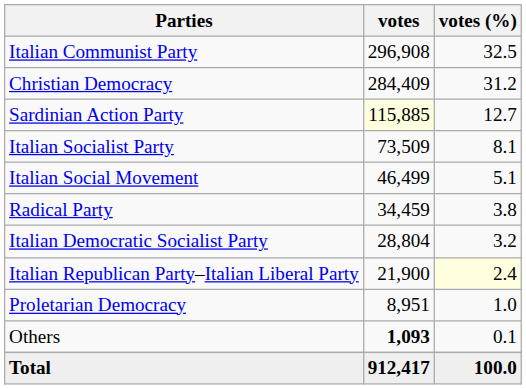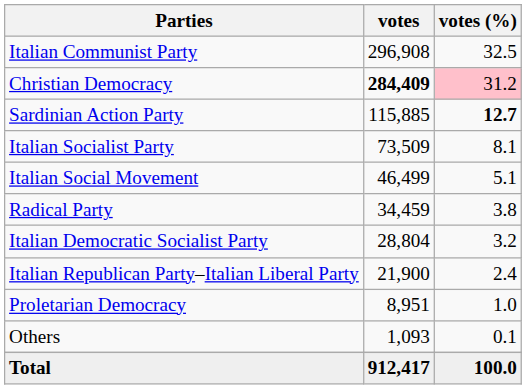(399, 83) normal -> (399, 83) bold
(500, 83) no background -> (500, 83) pink background
(399, 115) lightyellow background -> (399, 115) no background
(500, 115) normal -> (500, 115) bold
(505, 273) lightyellow background -> (505, 273) no background
(408, 336) bold -> (408, 336) normal
